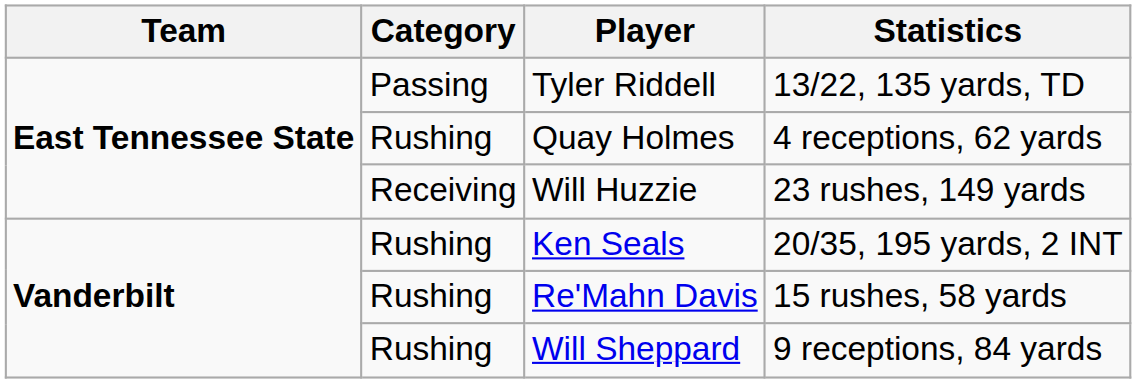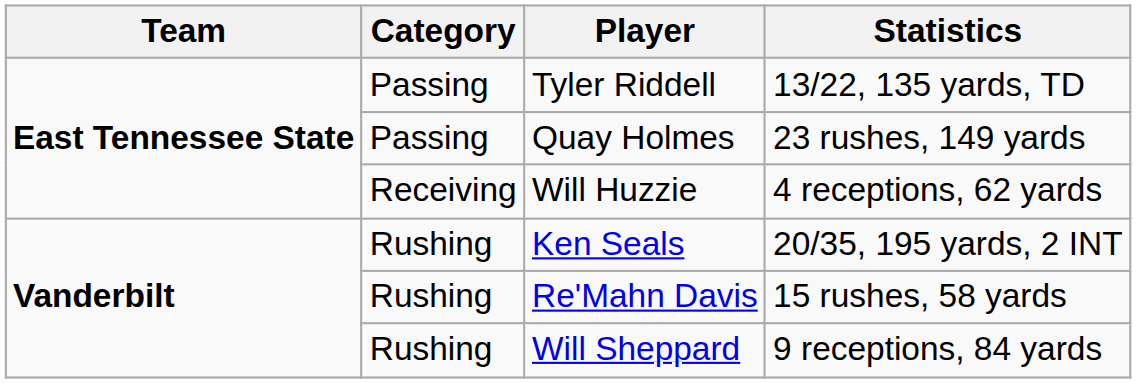(431, 137) Rushing -> (429, 137) Passing
(938, 137) 4 receptions, 62 yards -> (929, 137) 23 rushes, 149 yards
(929, 190) 23 rushes, 149 yards -> (938, 190) 4 receptions, 62 yards
